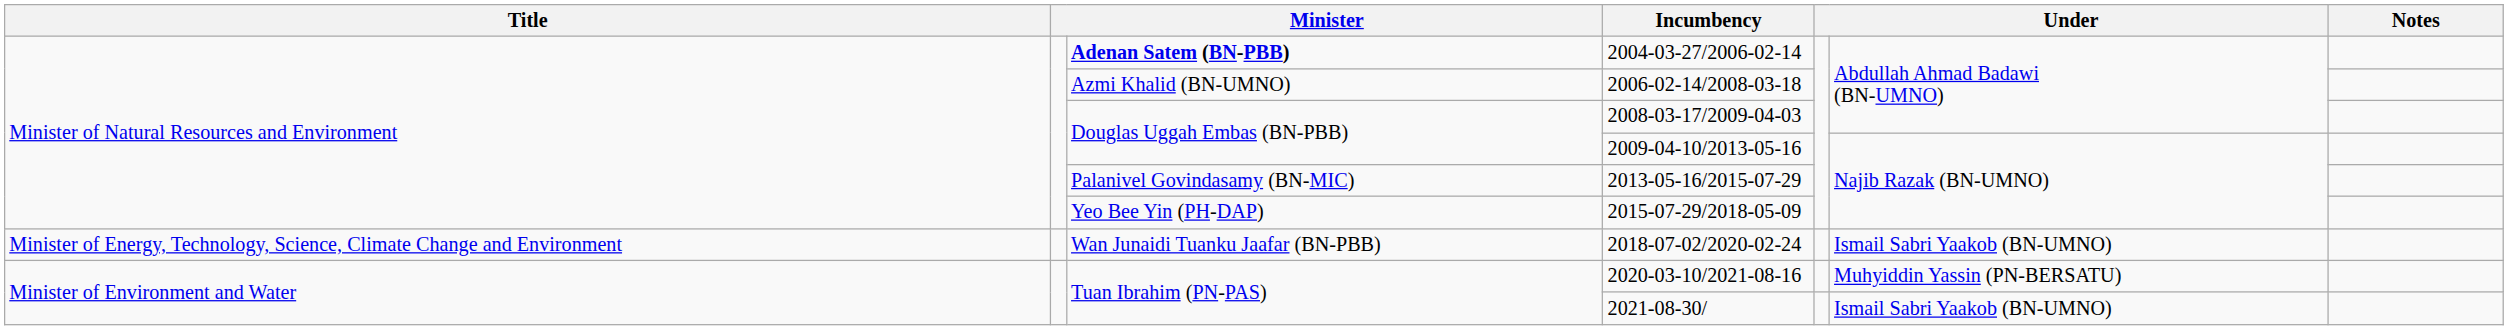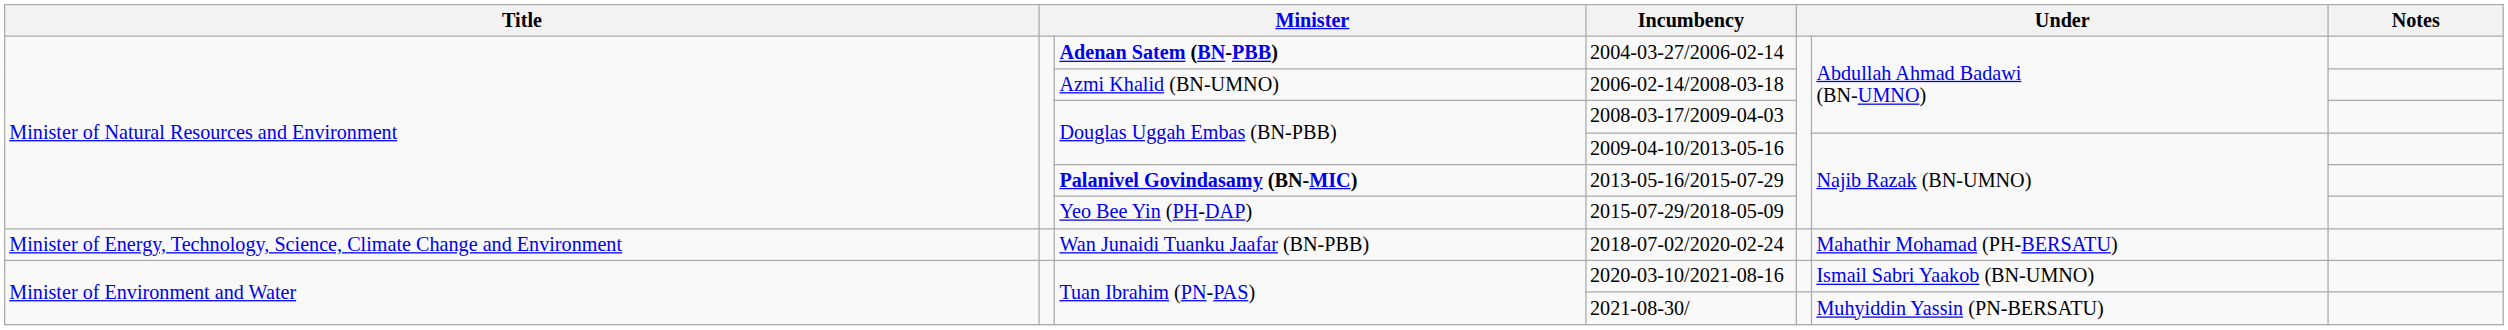(1213, 180) normal -> (1208, 180) bold
(1973, 244) Ismail Sabri Yaakob (BN-UMNO) -> (1967, 244) Mahathir Mohamad (PH-BERSATU)
(1978, 276) Muhyiddin Yassin (PN-BERSATU) -> (1955, 276) Ismail Sabri Yaakob (BN-UMNO)
(1973, 308) Ismail Sabri Yaakob (BN-UMNO) -> (1960, 308) Muhyiddin Yassin (PN-BERSATU)
